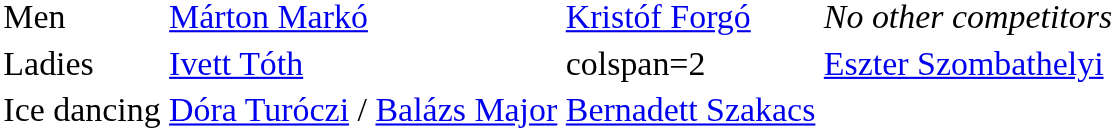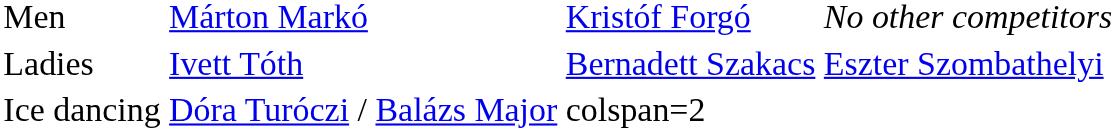(636, 63) colspan=2 -> (691, 63) Bernadett Szakacs
(691, 110) Bernadett Szakacs -> (636, 110) colspan=2
